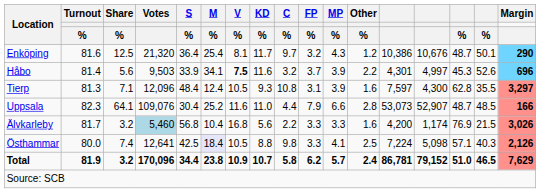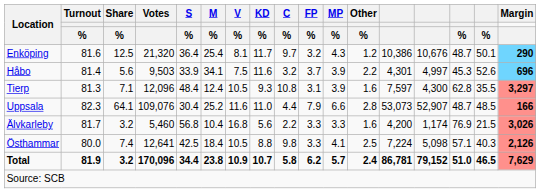(241, 71) bold -> (241, 71) normal
(162, 125) lightblue background -> (162, 125) no background
(213, 143) lavender background -> (213, 143) no background
